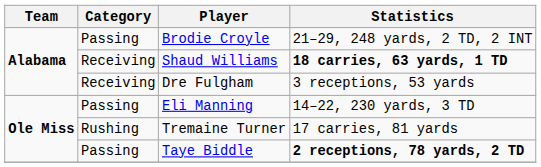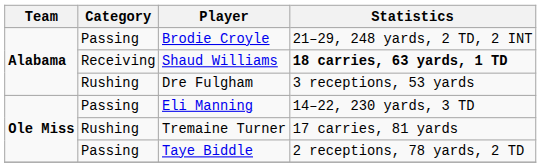(118, 84) Receiving -> (110, 84) Rushing
(408, 151) bold -> (408, 151) normal
